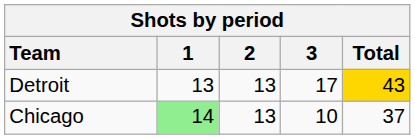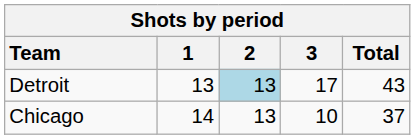(265, 85) no background -> (265, 85) lightblue background
(394, 85) gold background -> (394, 85) no background
(203, 117) lightgreen background -> (203, 117) no background
